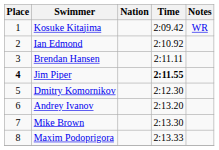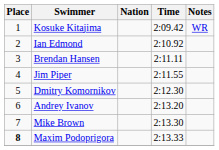(18, 75) bold -> (18, 75) normal
(168, 75) bold -> (168, 75) normal
(18, 138) normal -> (18, 138) bold
